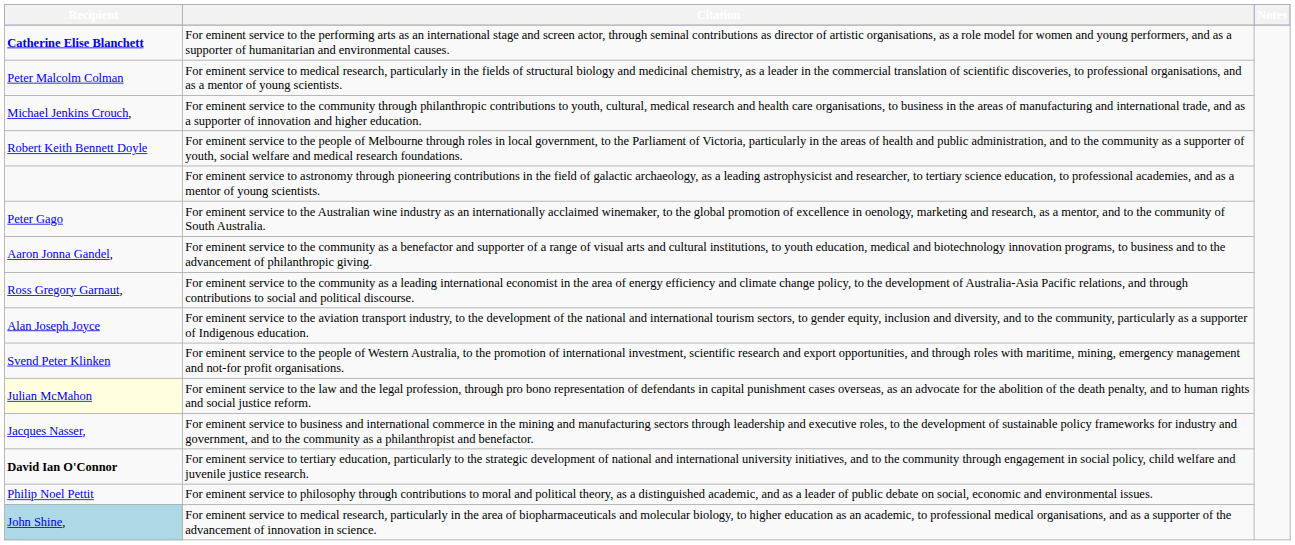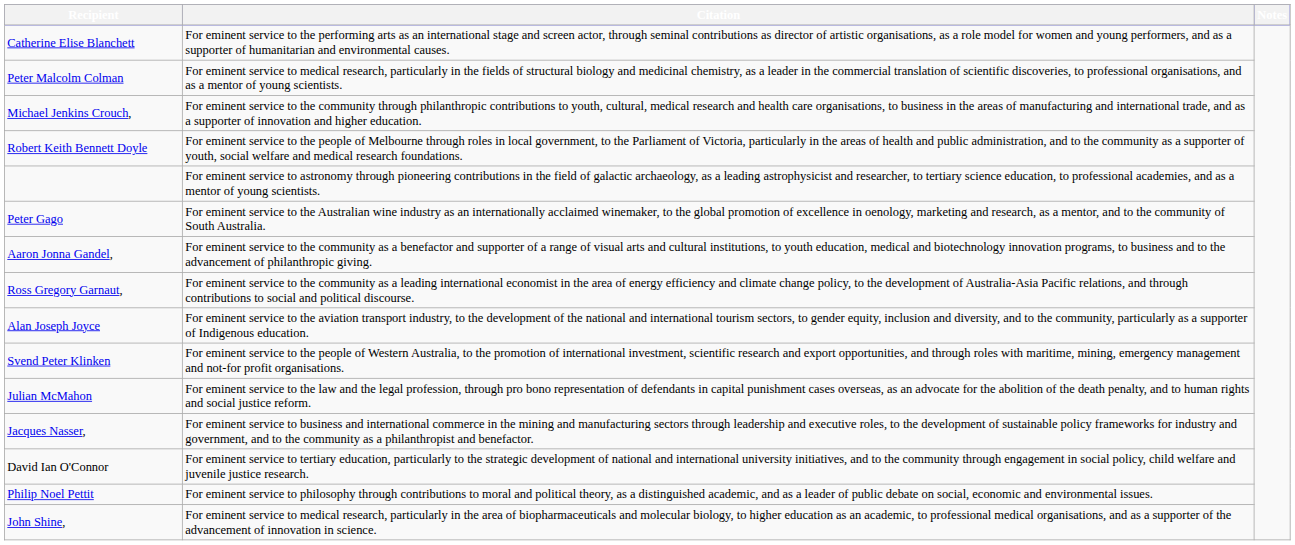(75, 42) bold -> (71, 42) normal
(50, 396) lightyellow background -> (50, 396) no background
(62, 466) bold -> (58, 466) normal
(36, 522) lightblue background -> (36, 522) no background
